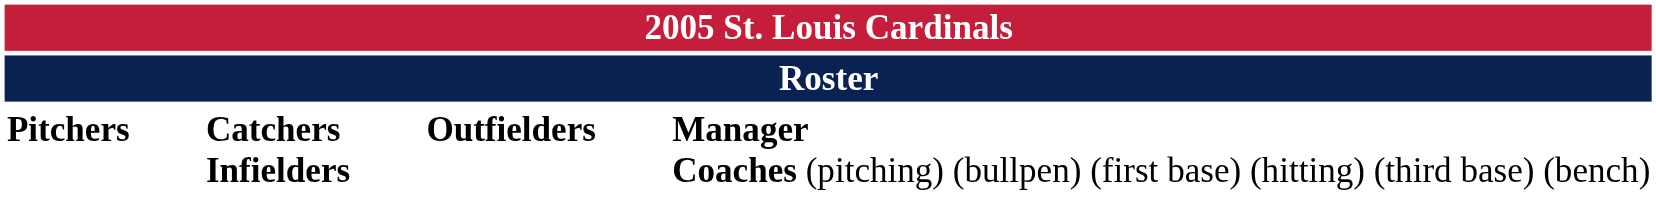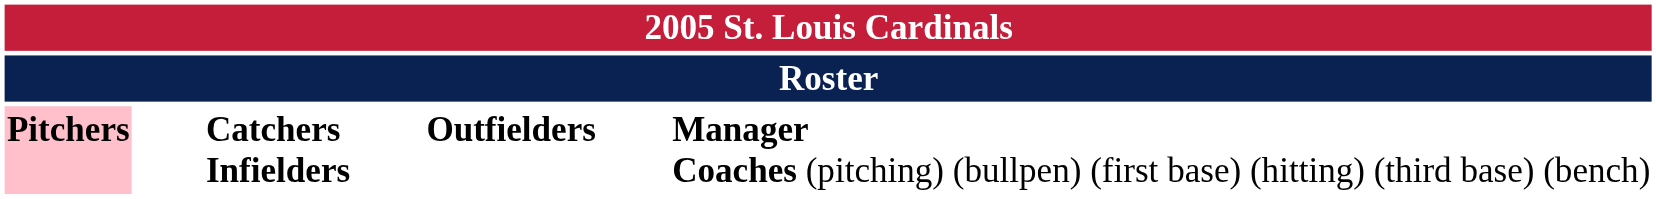(68, 128) no background -> (68, 128) pink background
